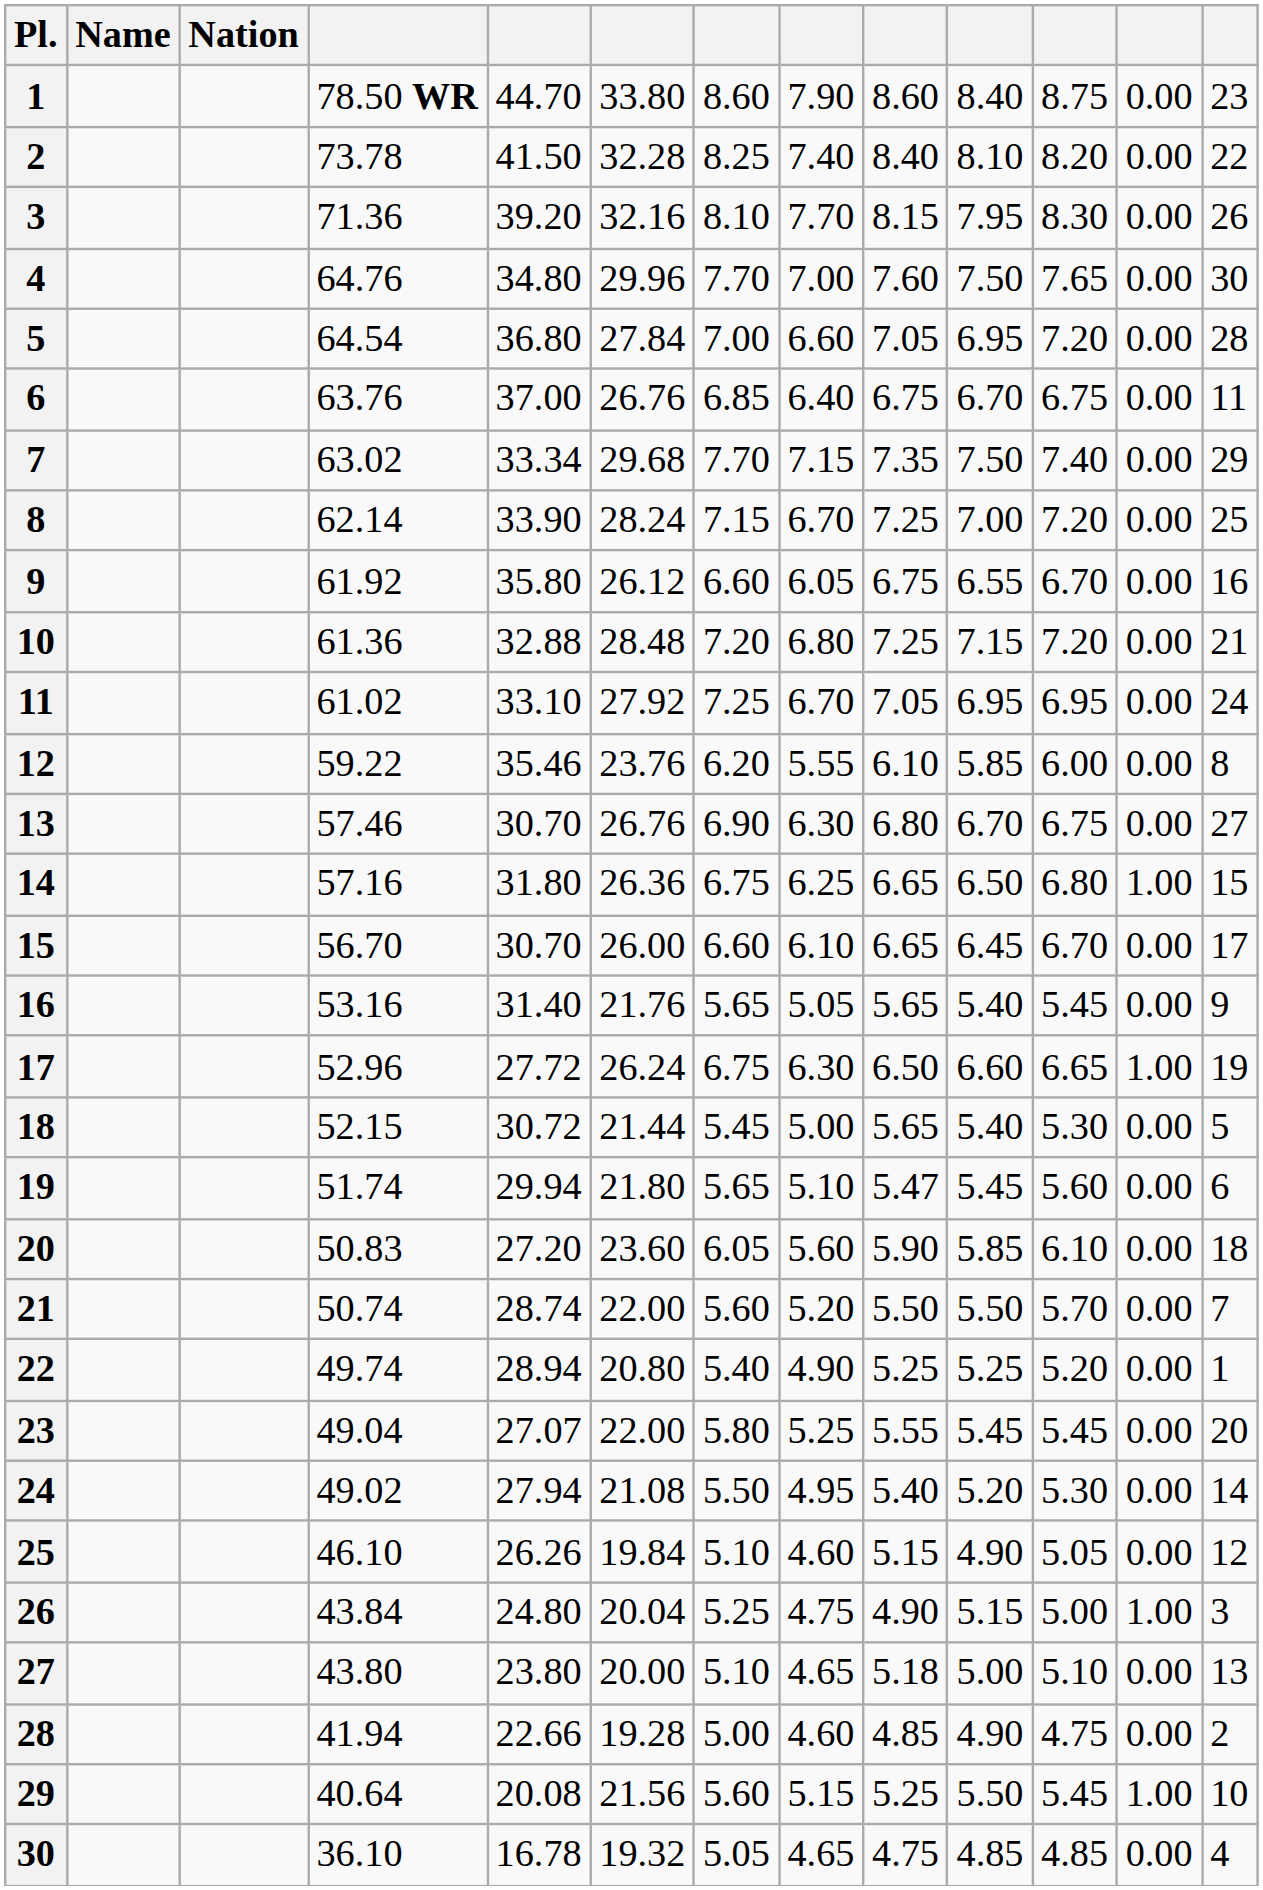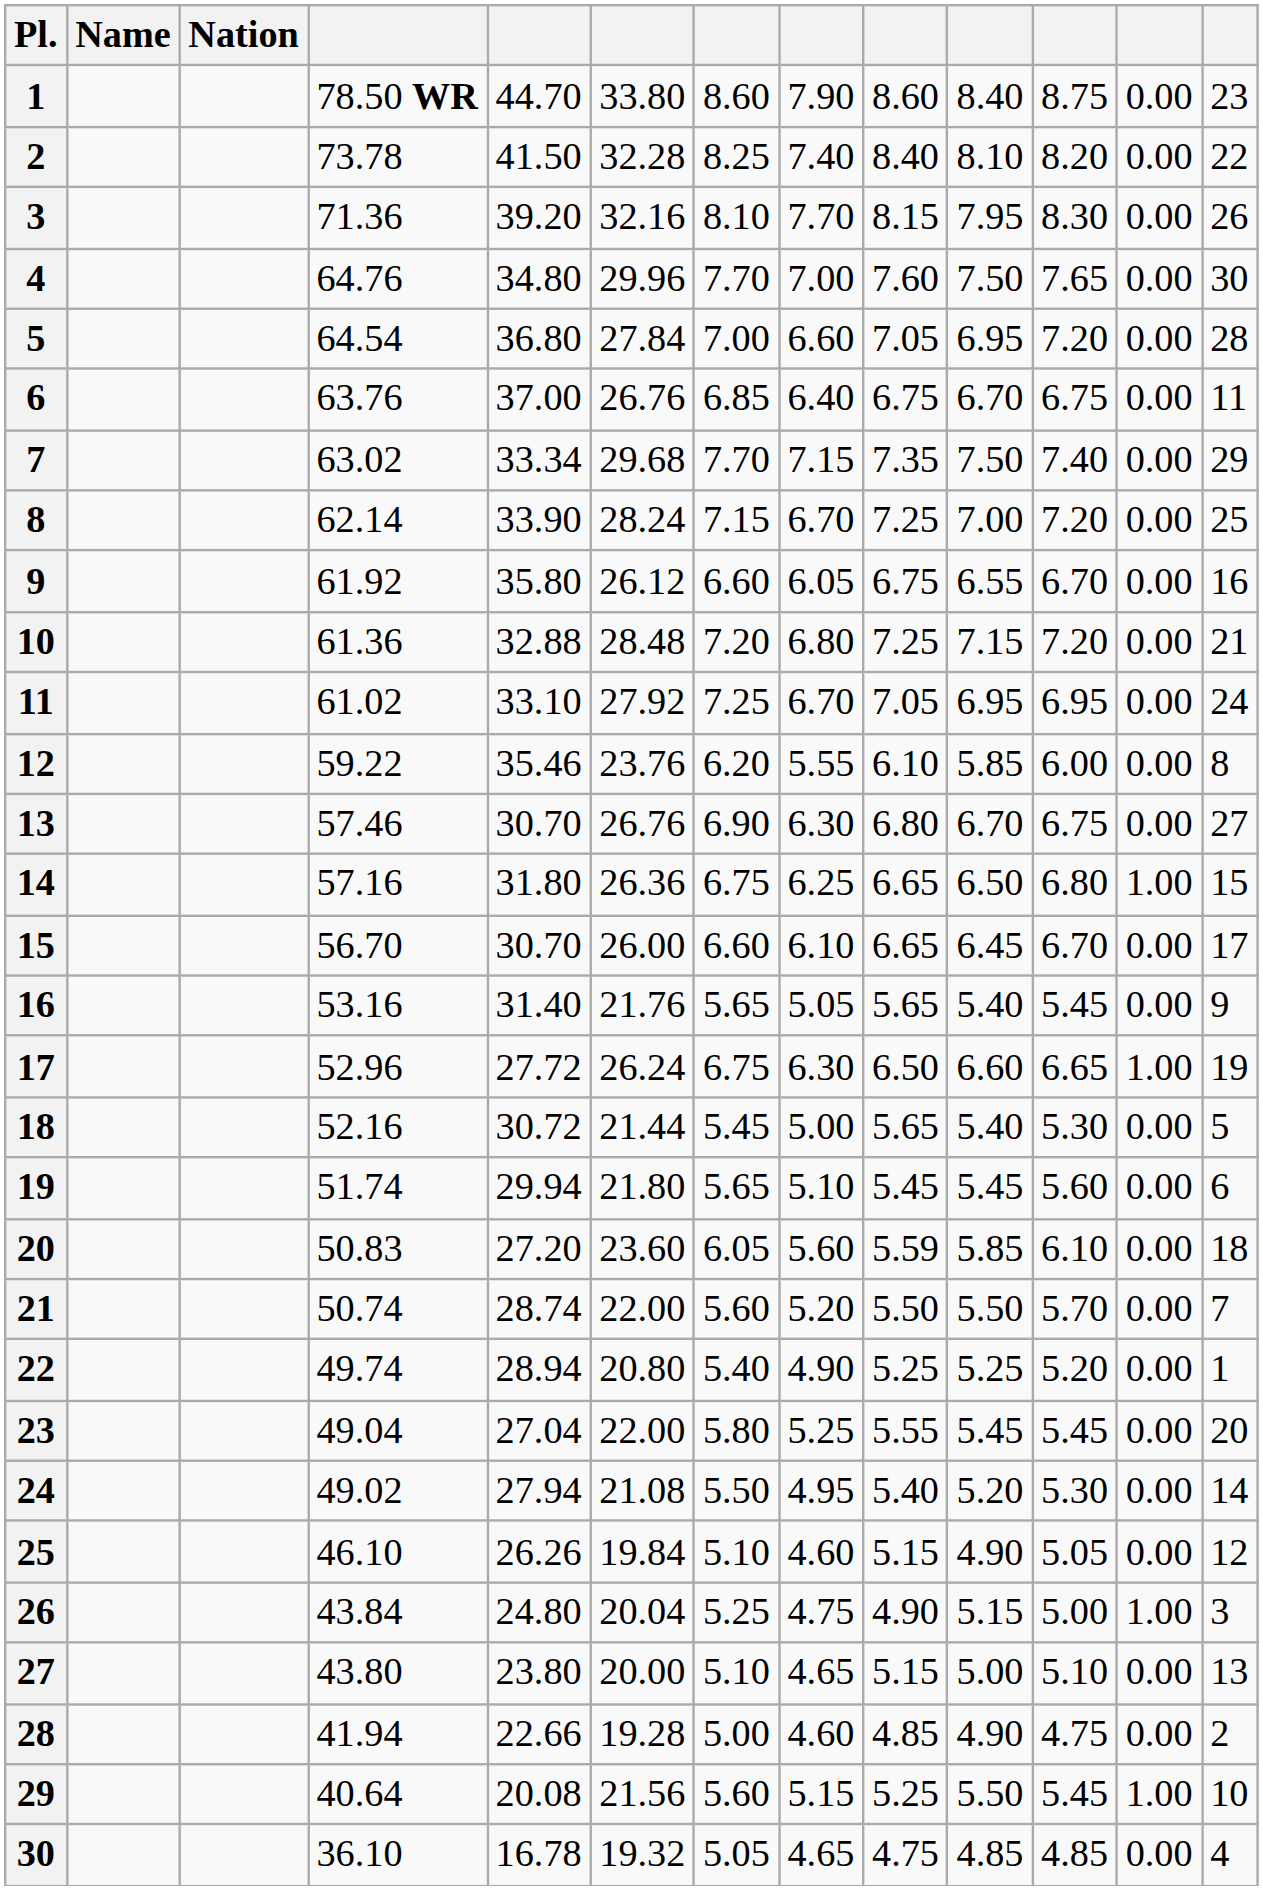(360, 1126) 52.15 -> (360, 1126) 52.16
(905, 1187) 5.47 -> (905, 1187) 5.45
(905, 1247) 5.90 -> (905, 1247) 5.59
(539, 1429) 27.07 -> (539, 1429) 27.04
(905, 1672) 5.18 -> (905, 1672) 5.15
